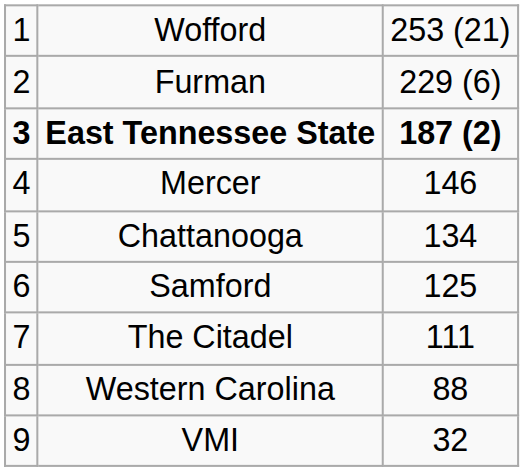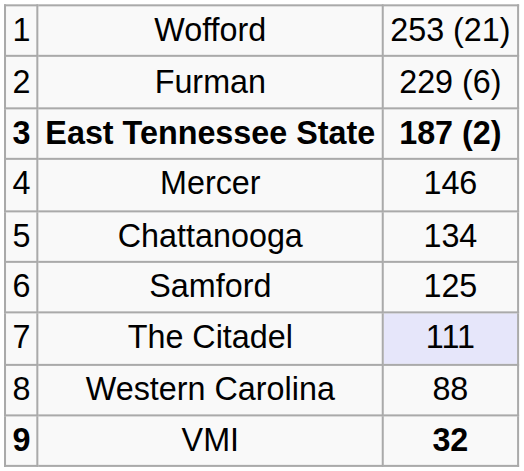(450, 337) no background -> (450, 337) lavender background
(21, 440) normal -> (21, 440) bold
(450, 440) normal -> (450, 440) bold
